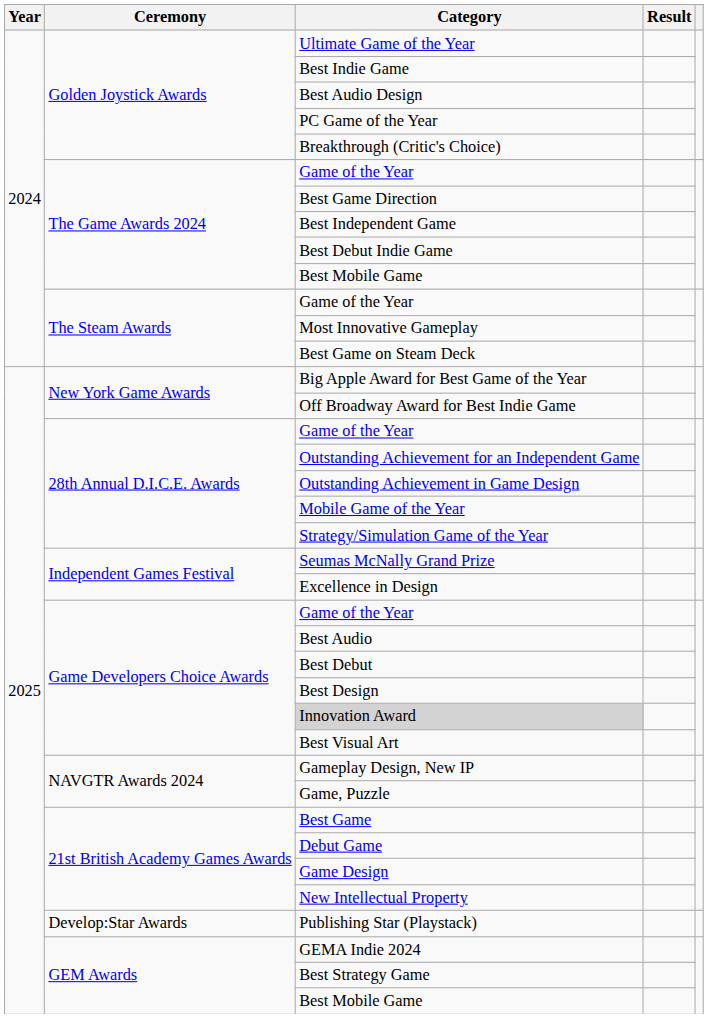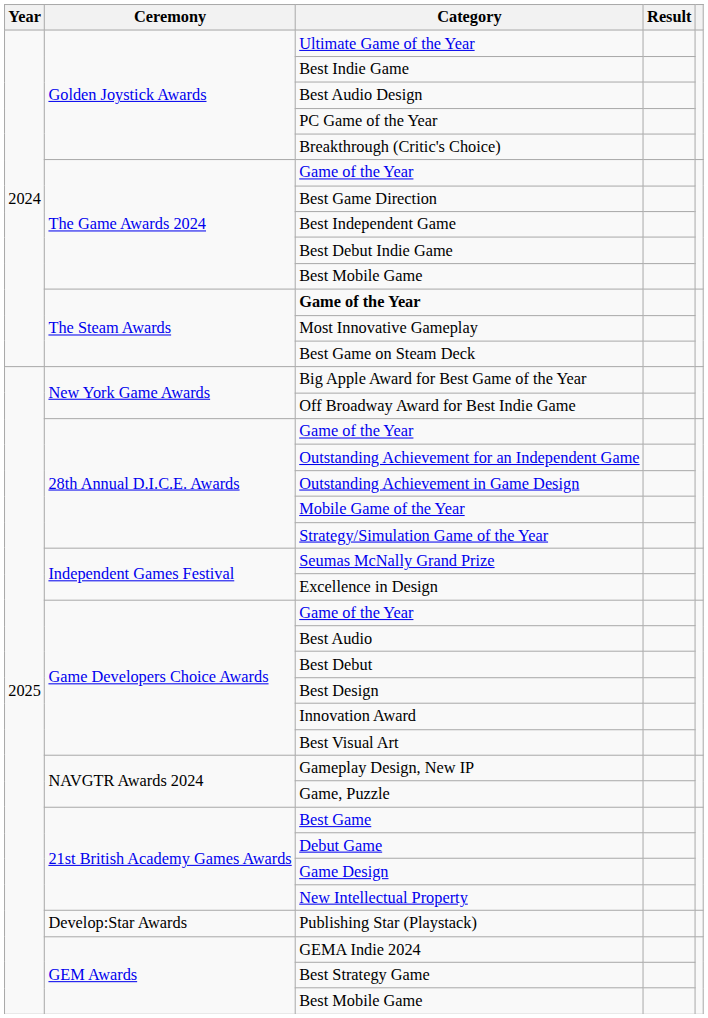(356, 302) normal -> (360, 302) bold
(358, 716) lightgrey background -> (358, 716) no background
